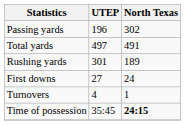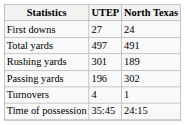rows swapped: (31, 78) <-> (35, 29)
(136, 111) bold -> (136, 111) normal
